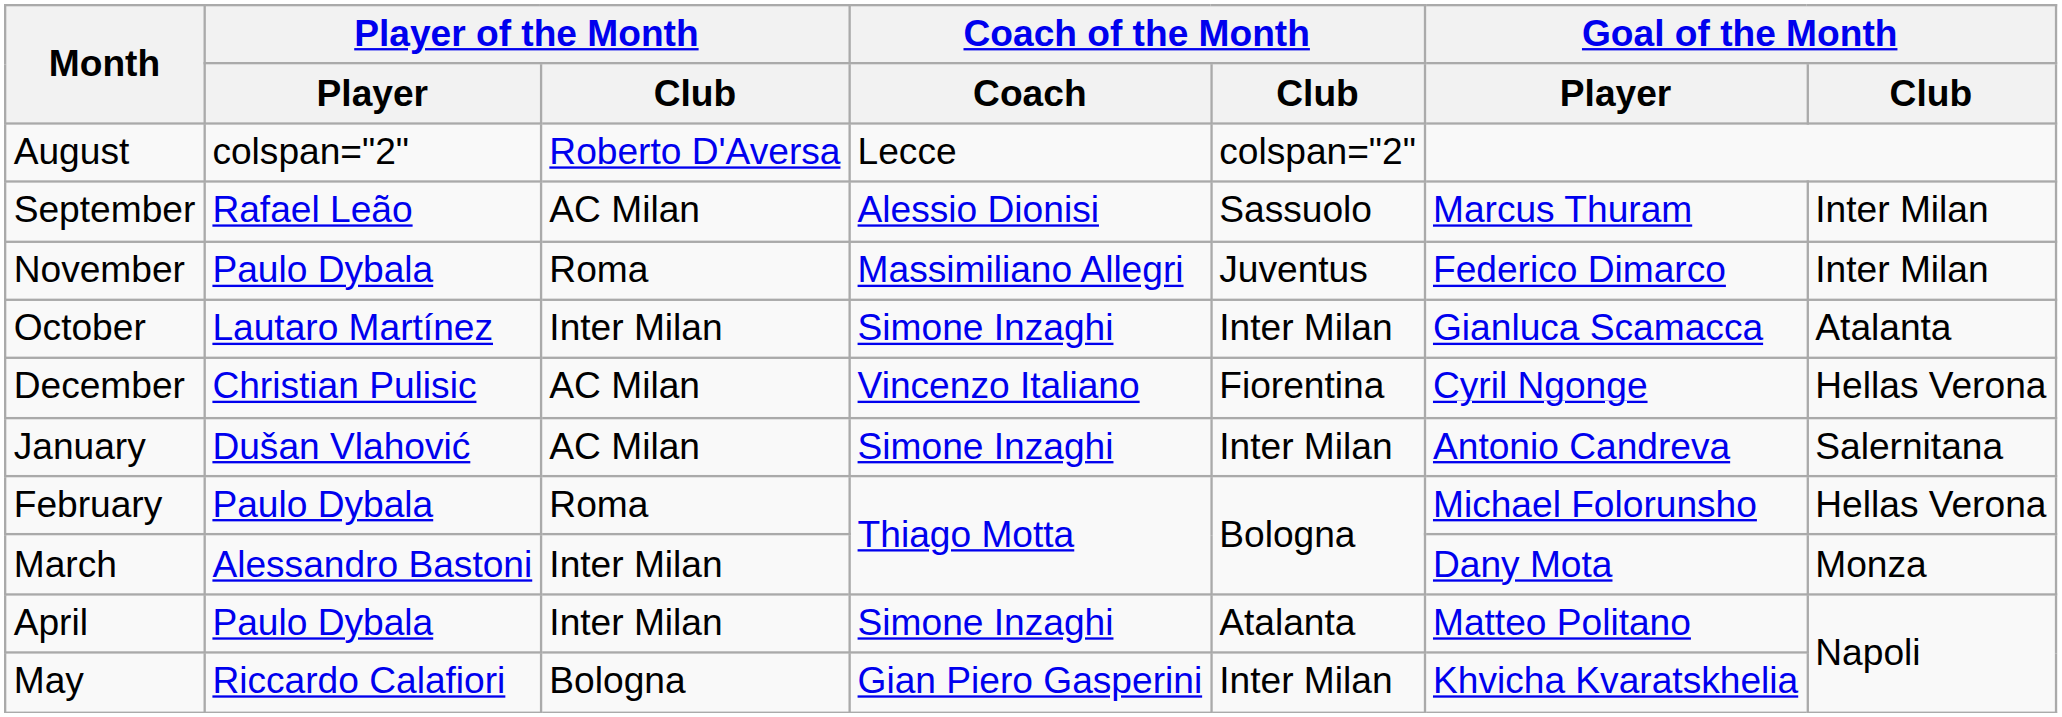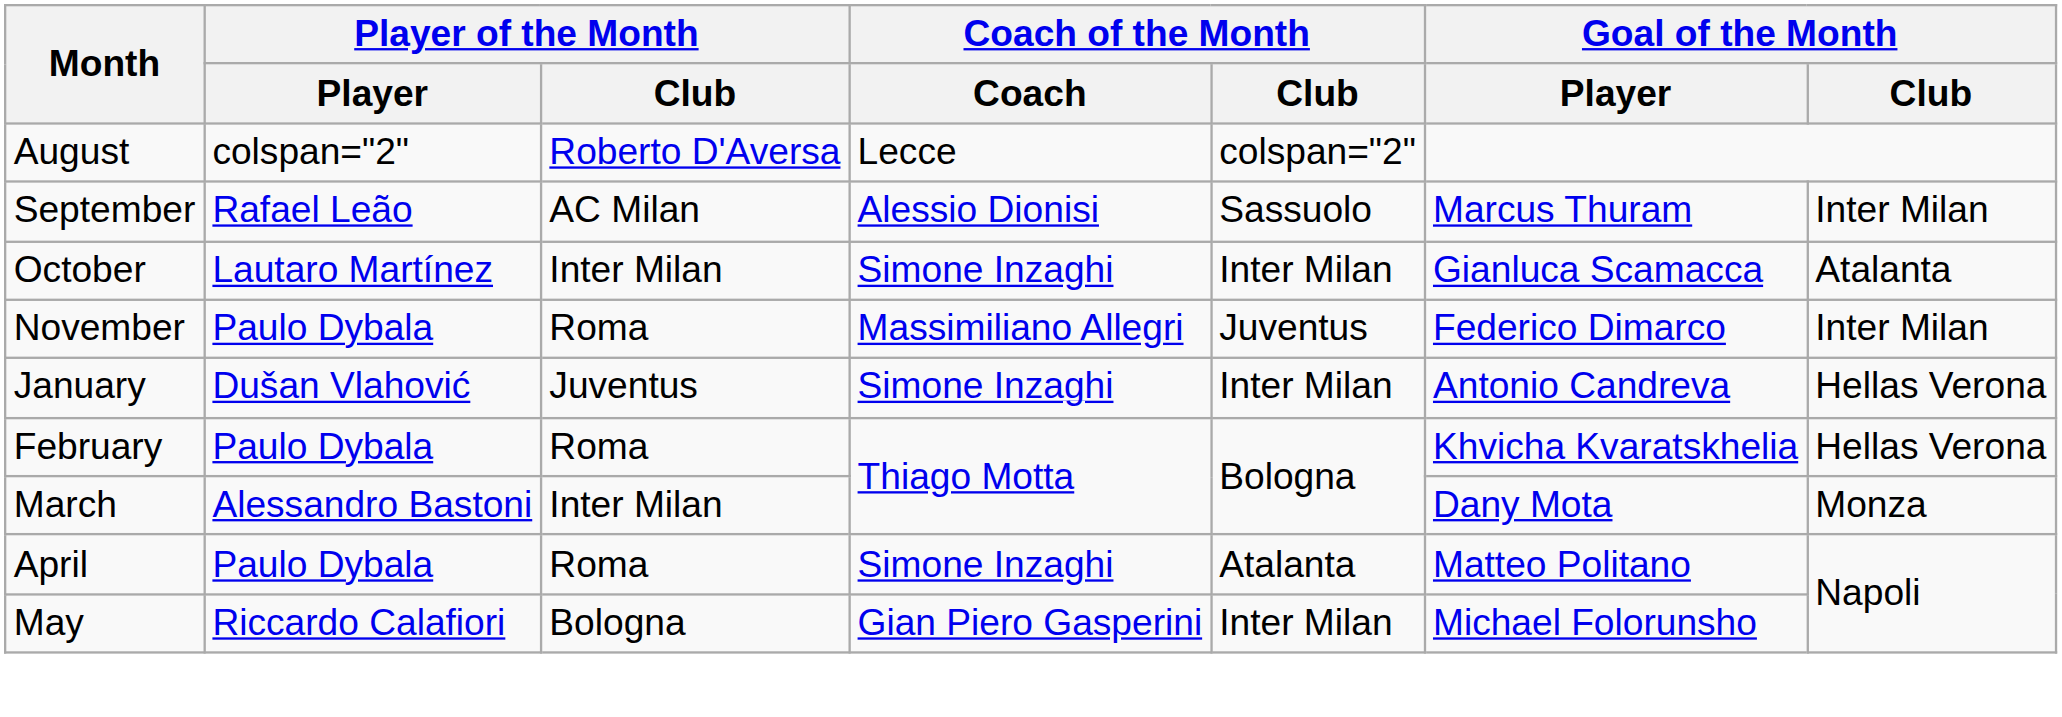rows swapped: (80, 328) <-> (99, 269)
- row: (99, 387)
(625, 446) AC Milan -> (624, 387) Juventus
(1909, 446) Salernitana -> (1931, 387) Hellas Verona
(1595, 504) Michael Folorunsho -> (1616, 446) Khvicha Kvaratskhelia
(636, 622) Inter Milan -> (599, 563) Roma
(1616, 681) Khvicha Kvaratskhelia -> (1595, 622) Michael Folorunsho
